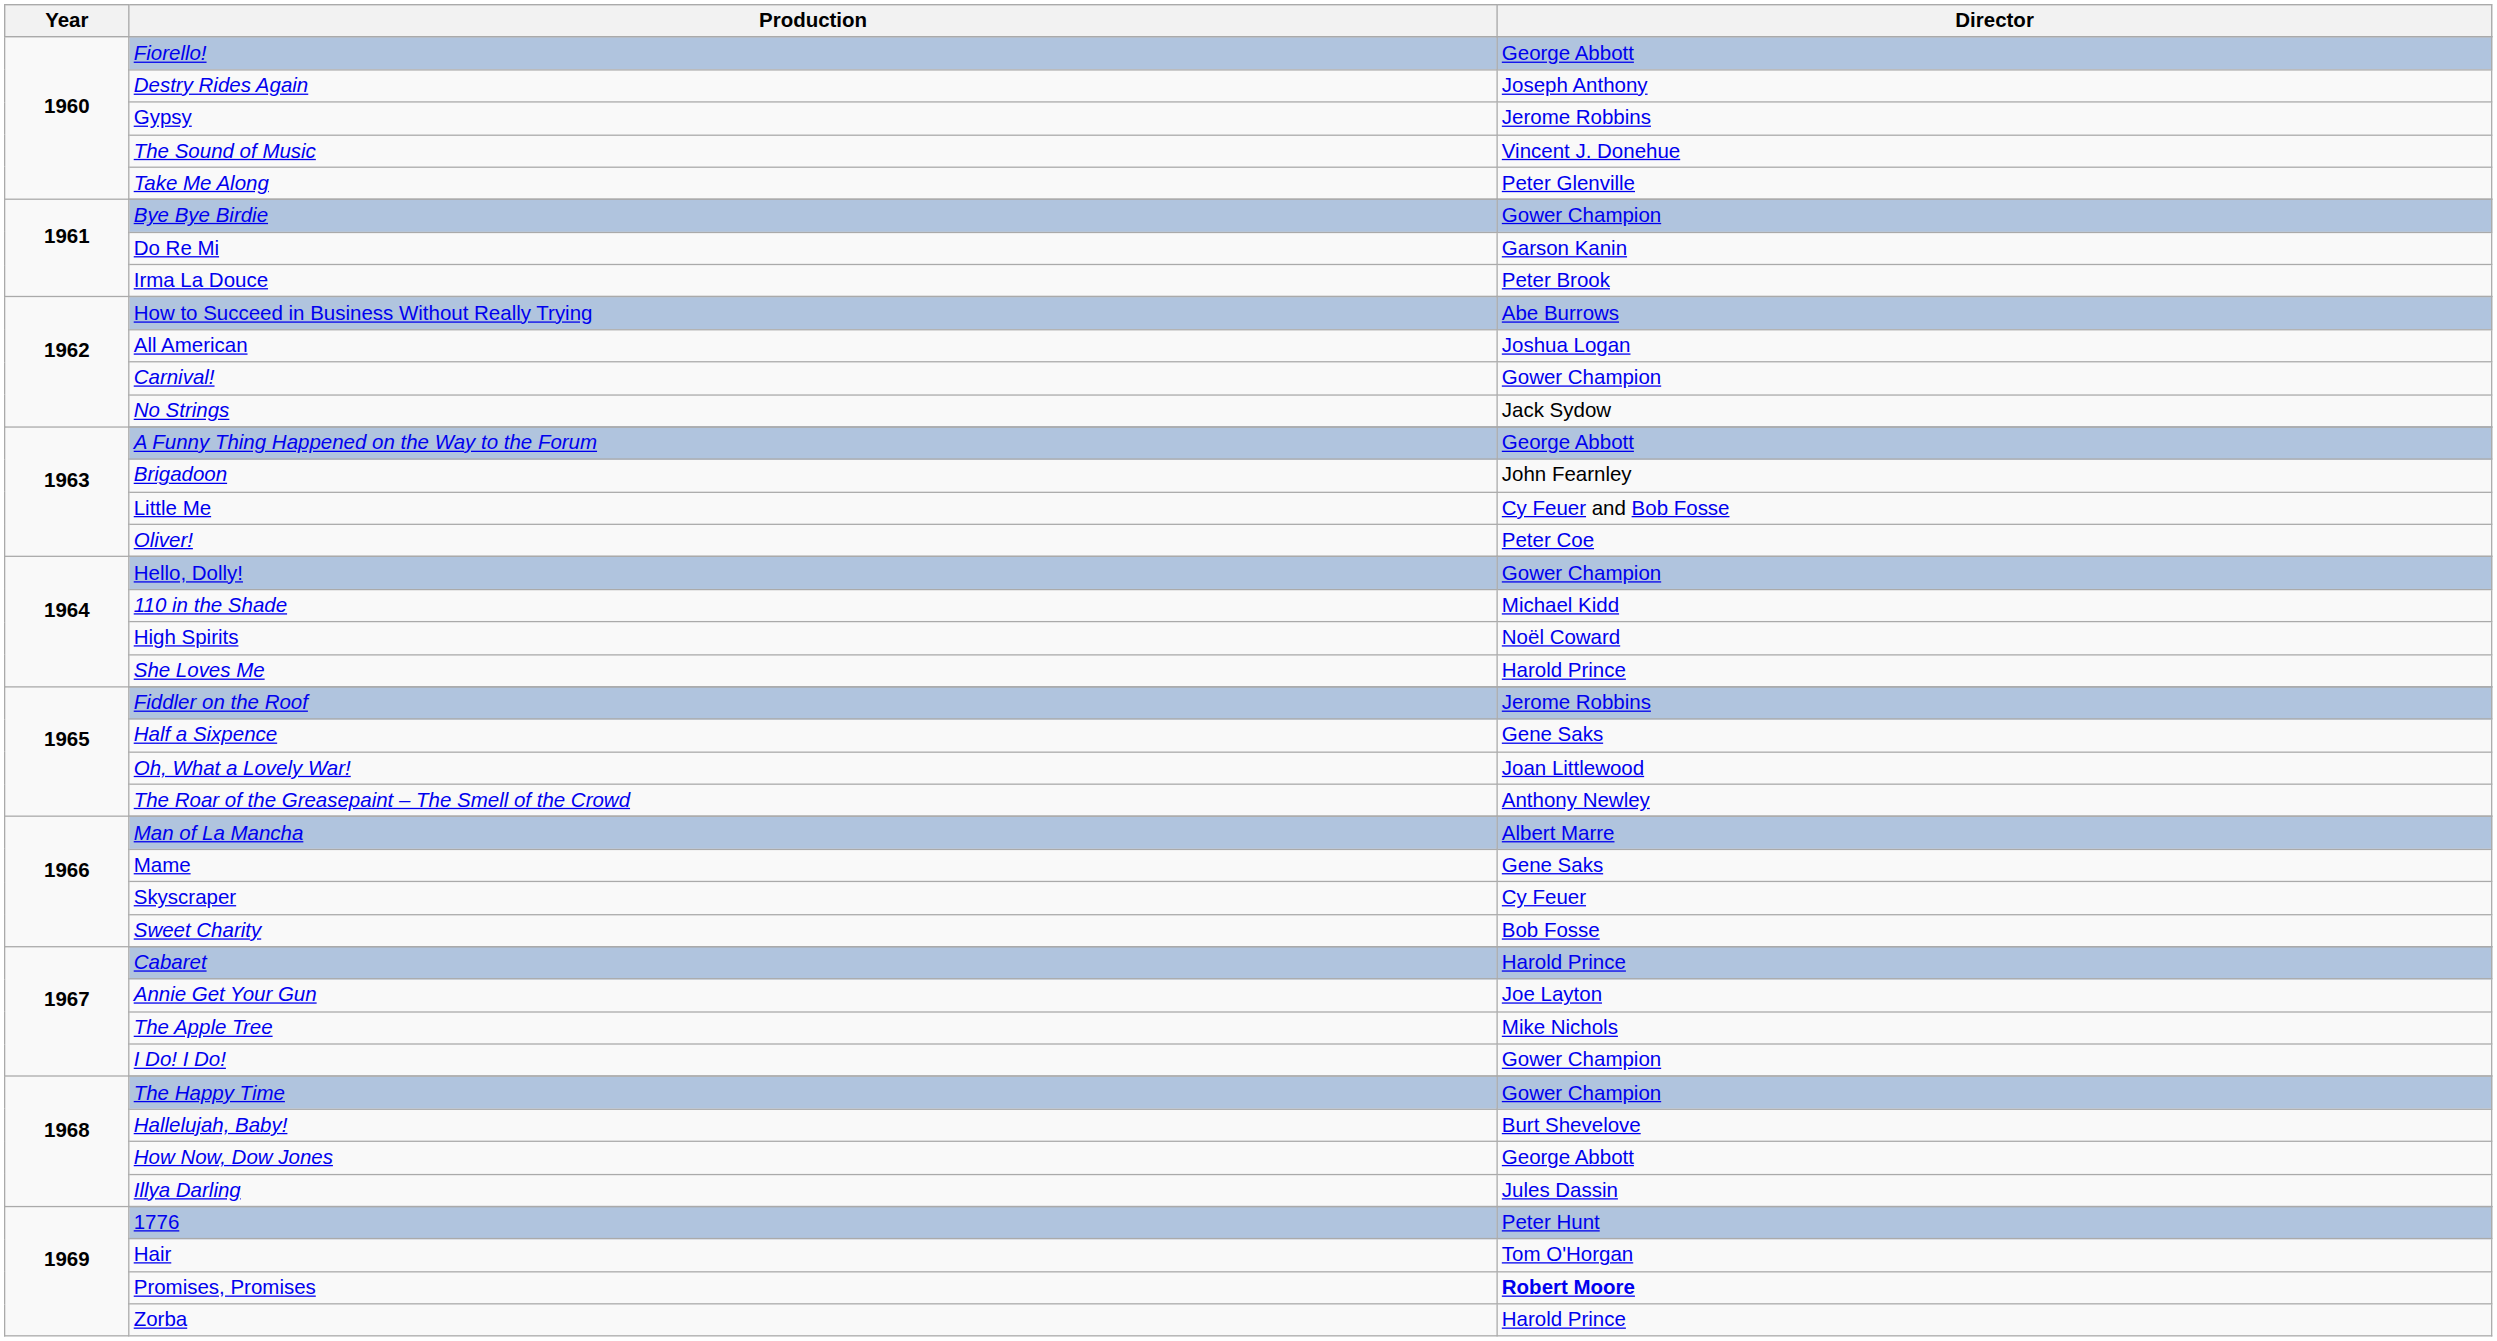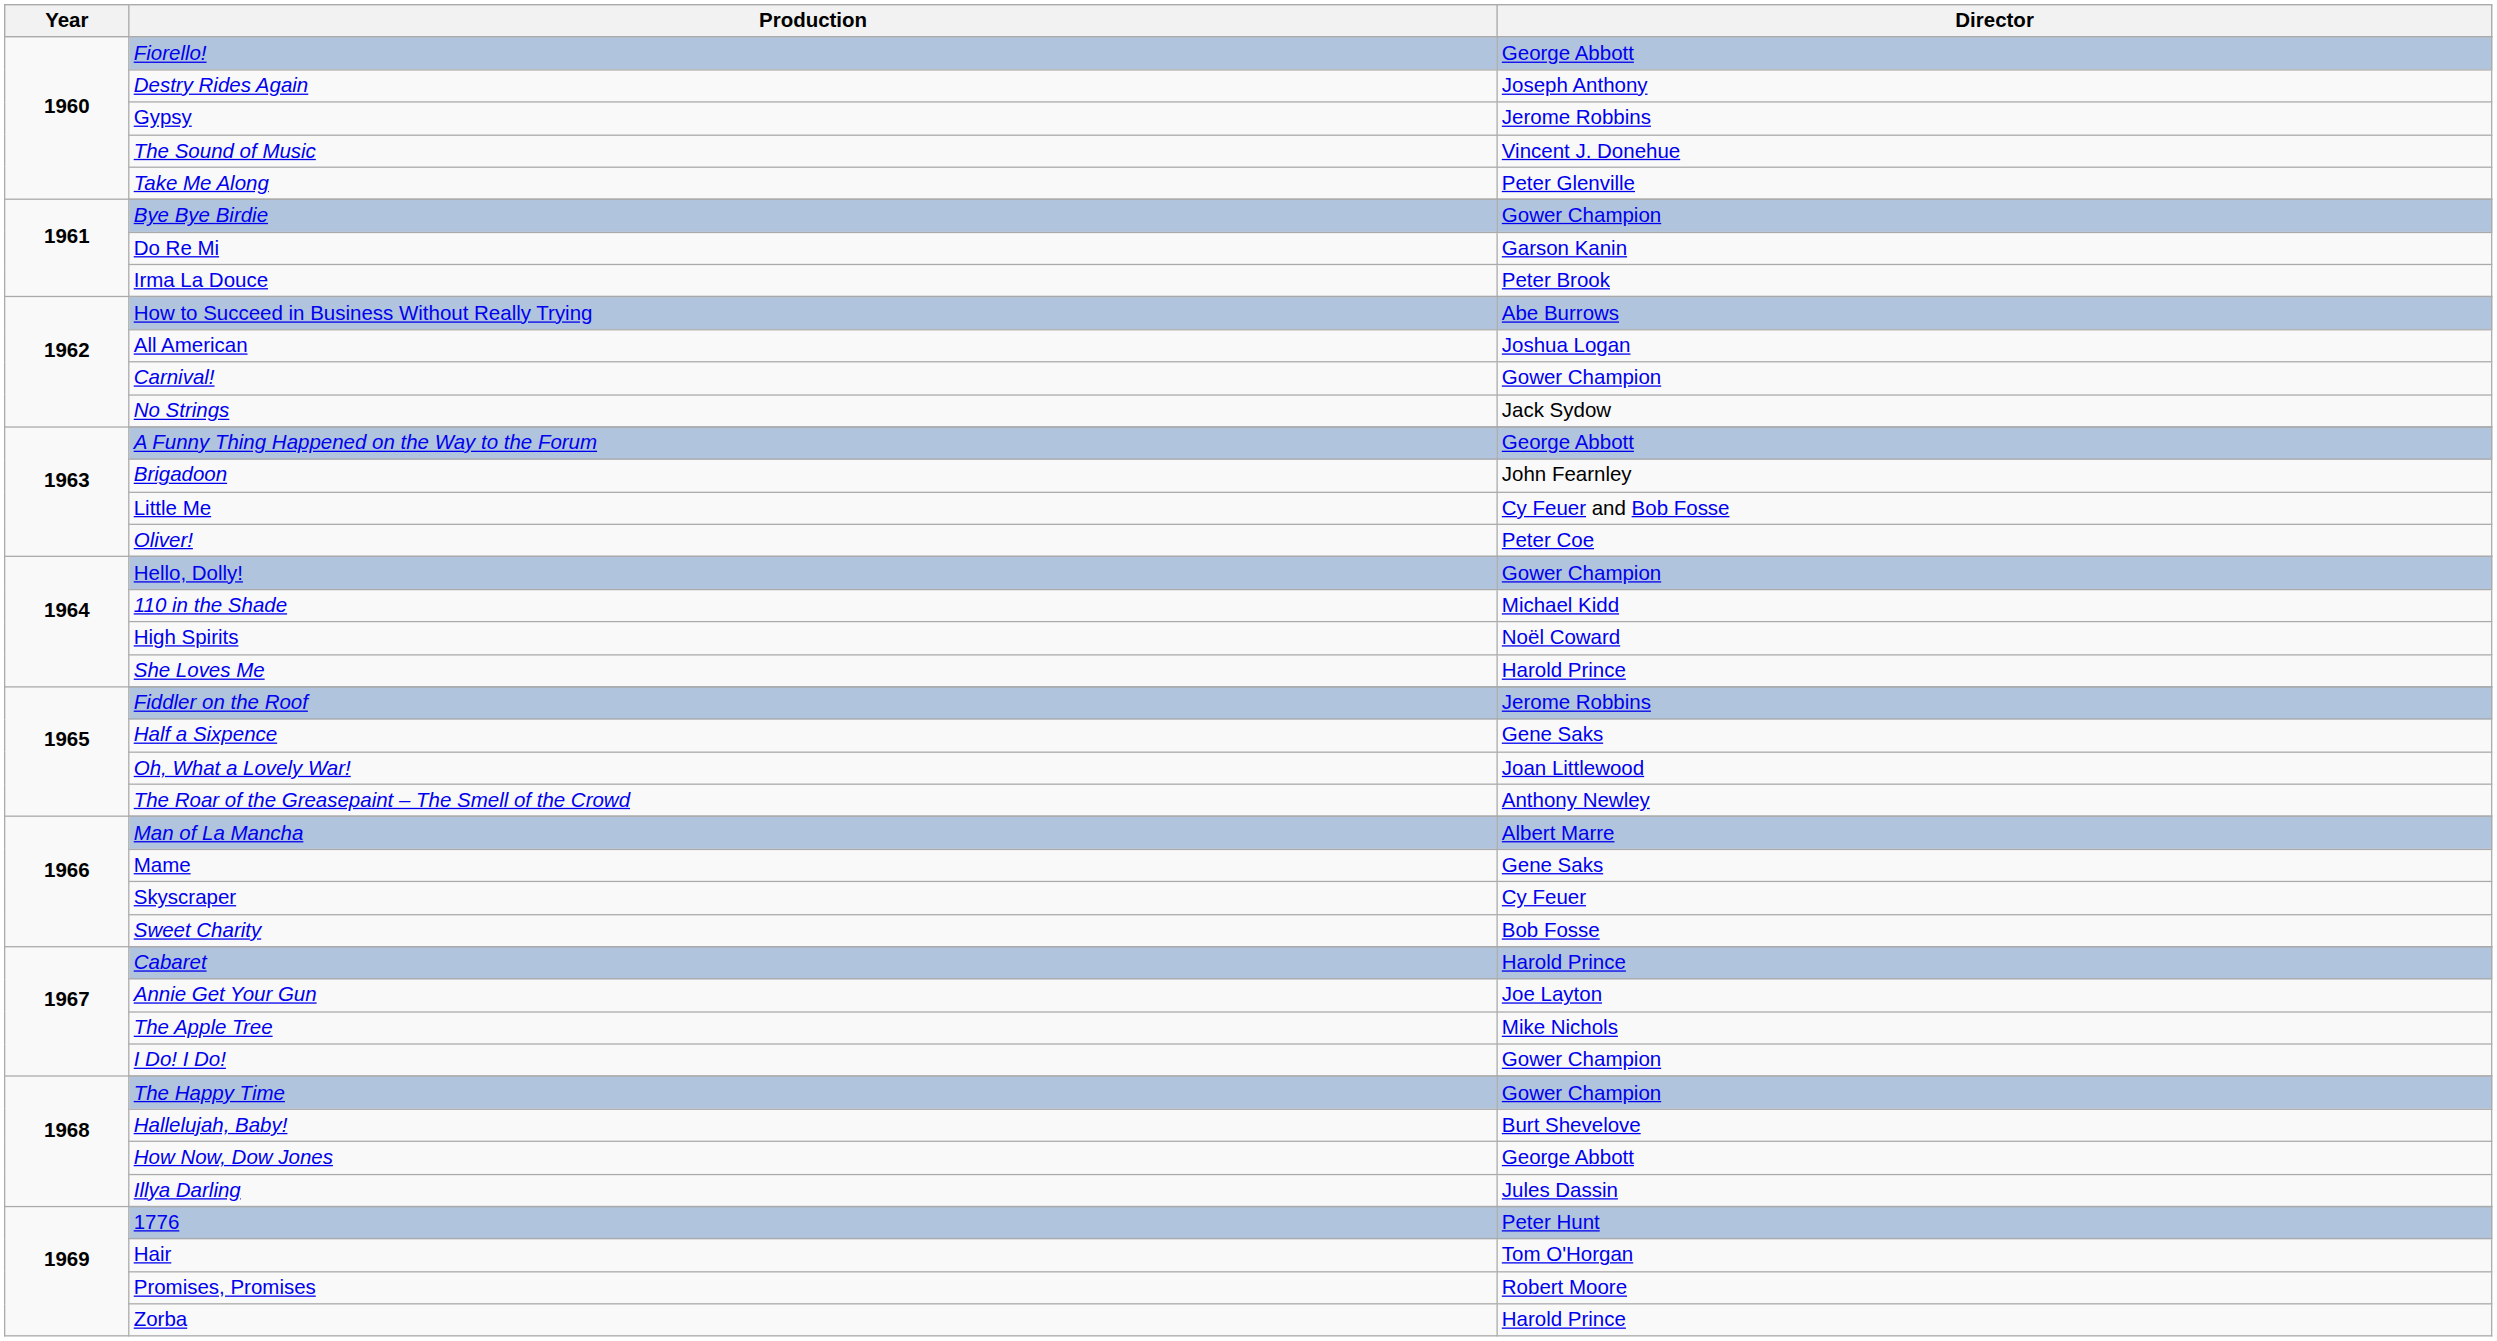(1568, 1287) bold -> (1564, 1287) normal
